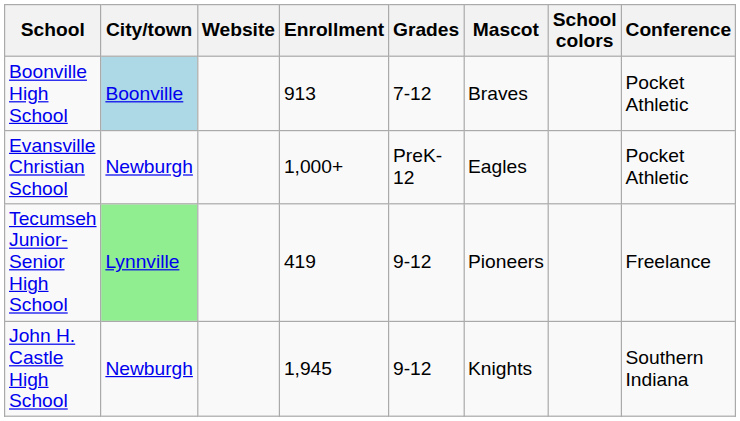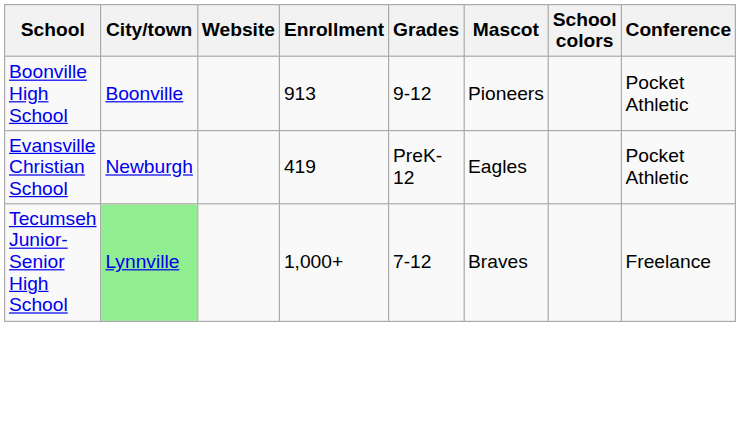(144, 93) lightblue background -> (144, 93) no background
(412, 93) 7-12 -> (412, 93) 9-12
(498, 93) Braves -> (506, 93) Pioneers
(314, 167) 1,000+ -> (300, 167) 419
(300, 262) 419 -> (314, 262) 1,000+
(412, 262) 9-12 -> (412, 262) 7-12
(506, 262) Pioneers -> (498, 262) Braves
- row: (42, 368)
